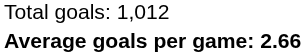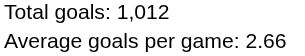(153, 41) bold -> (145, 41) normal
